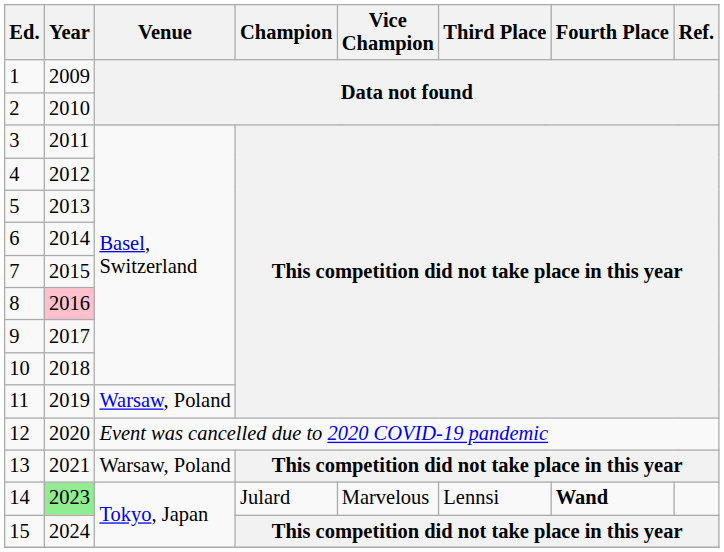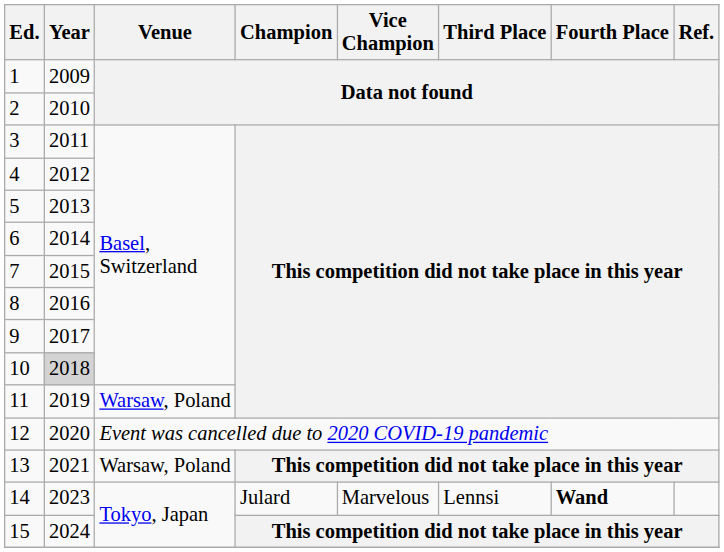(69, 303) pink background -> (69, 303) no background
(69, 368) no background -> (69, 368) lightgrey background
(69, 498) lightgreen background -> (69, 498) no background
